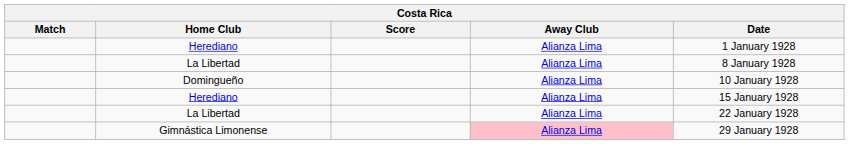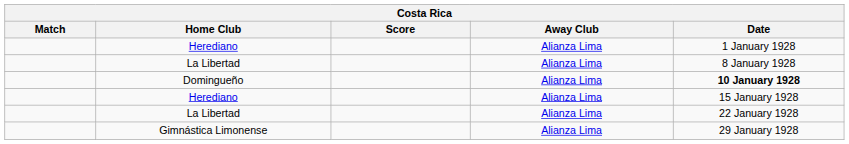(759, 80) normal -> (759, 80) bold
(572, 131) pink background -> (572, 131) no background
